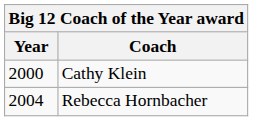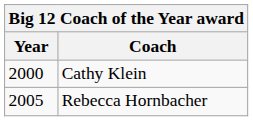(26, 101) 2004 -> (26, 101) 2005
